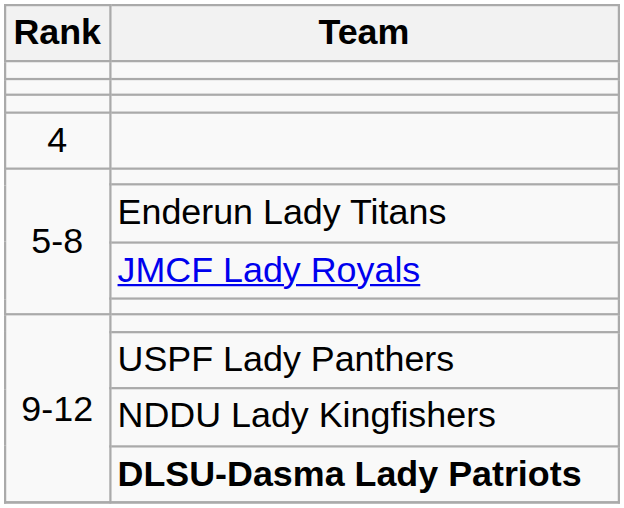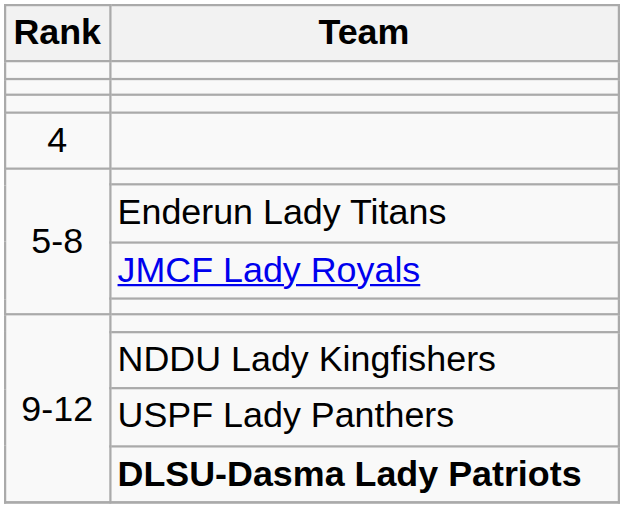(286, 359) USPF Lady Panthers -> (307, 359) NDDU Lady Kingfishers
(307, 416) NDDU Lady Kingfishers -> (286, 416) USPF Lady Panthers
